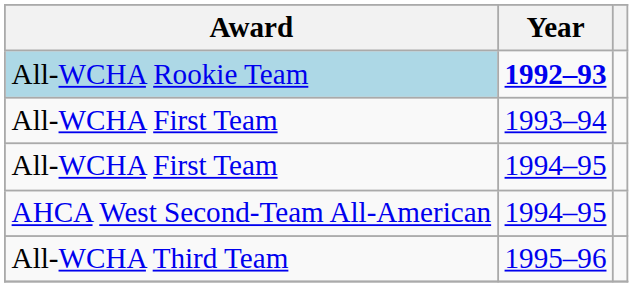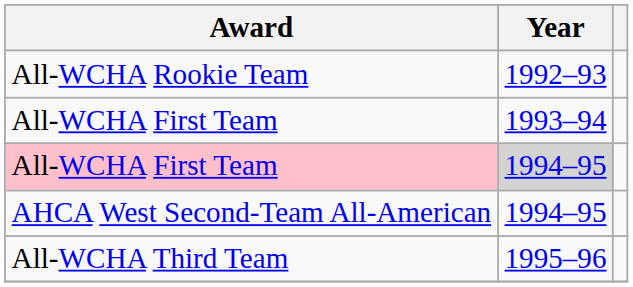(160, 73) lightblue background -> (160, 73) no background
(556, 73) bold -> (556, 73) normal
(145, 166) no background -> (145, 166) pink background
(556, 166) no background -> (556, 166) lightgrey background
